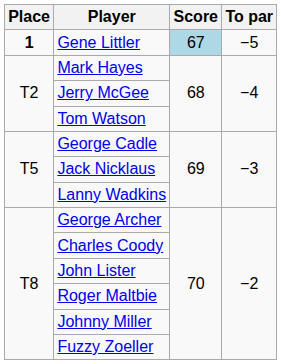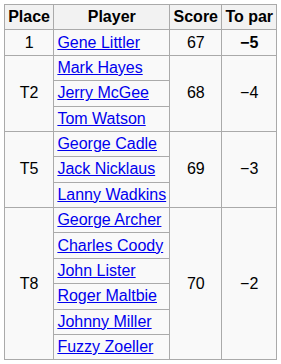(29, 42) bold -> (29, 42) normal
(196, 42) lightblue background -> (196, 42) no background
(249, 42) normal -> (249, 42) bold
